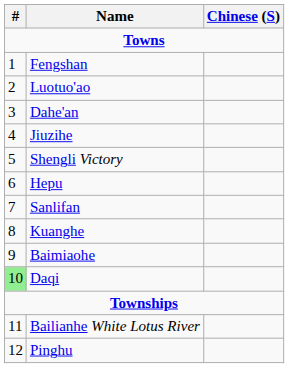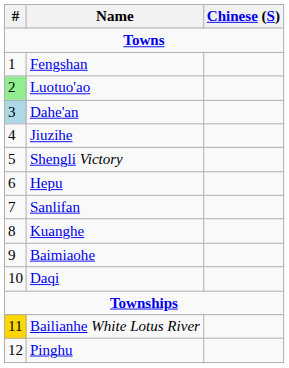(12, 87) no background -> (12, 87) lightgreen background
(12, 111) no background -> (12, 111) lightblue background
(15, 278) lightgreen background -> (15, 278) no background
(15, 326) no background -> (15, 326) gold background
